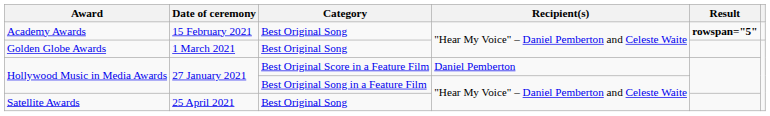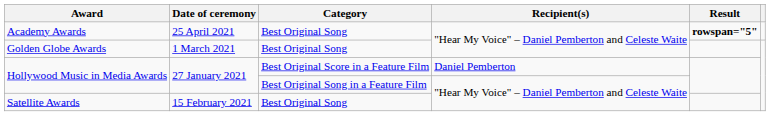(212, 31) 15 February 2021 -> (203, 31) 25 April 2021
(203, 102) 25 April 2021 -> (212, 102) 15 February 2021
